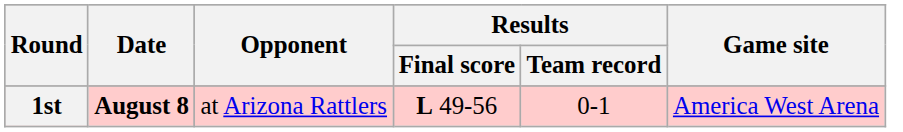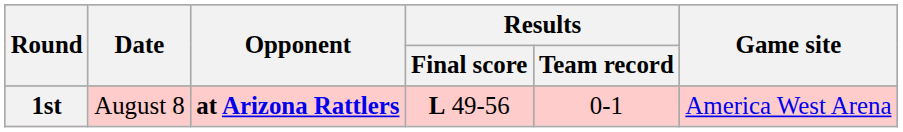(142, 105) bold -> (139, 105) normal
(294, 105) normal -> (298, 105) bold
